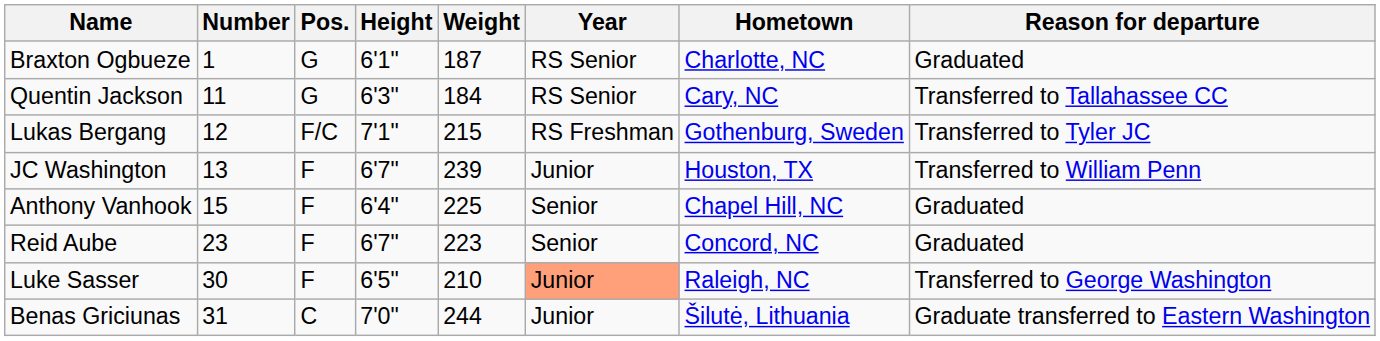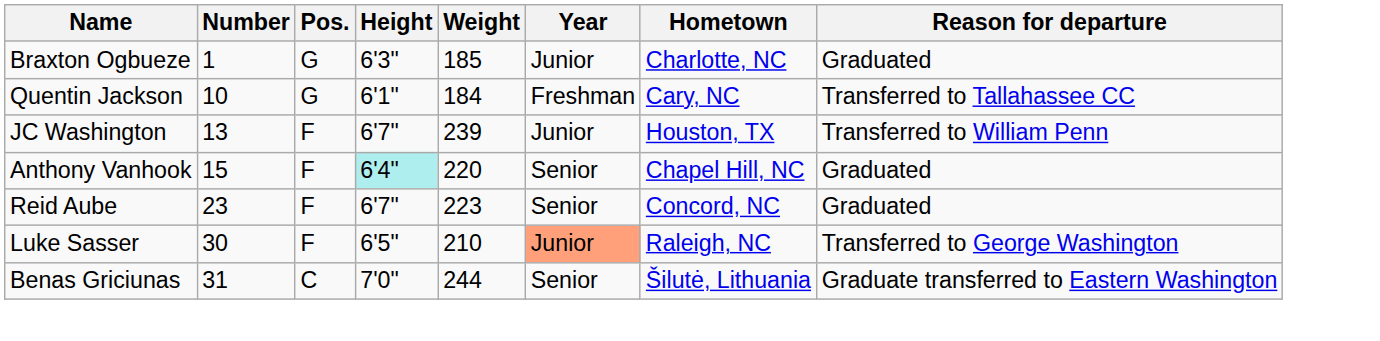(380, 59) 6'1" -> (380, 59) 6'3"
(463, 59) 187 -> (463, 59) 185
(584, 59) RS Senior -> (562, 59) Junior
(214, 96) 11 -> (215, 96) 10
(380, 96) 6'3" -> (380, 96) 6'1"
(584, 96) RS Senior -> (583, 96) Freshman
- row: (88, 133)
(380, 206) no background -> (380, 170) paleturquoise background
(463, 206) 225 -> (463, 170) 220
(562, 317) Junior -> (564, 280) Senior
